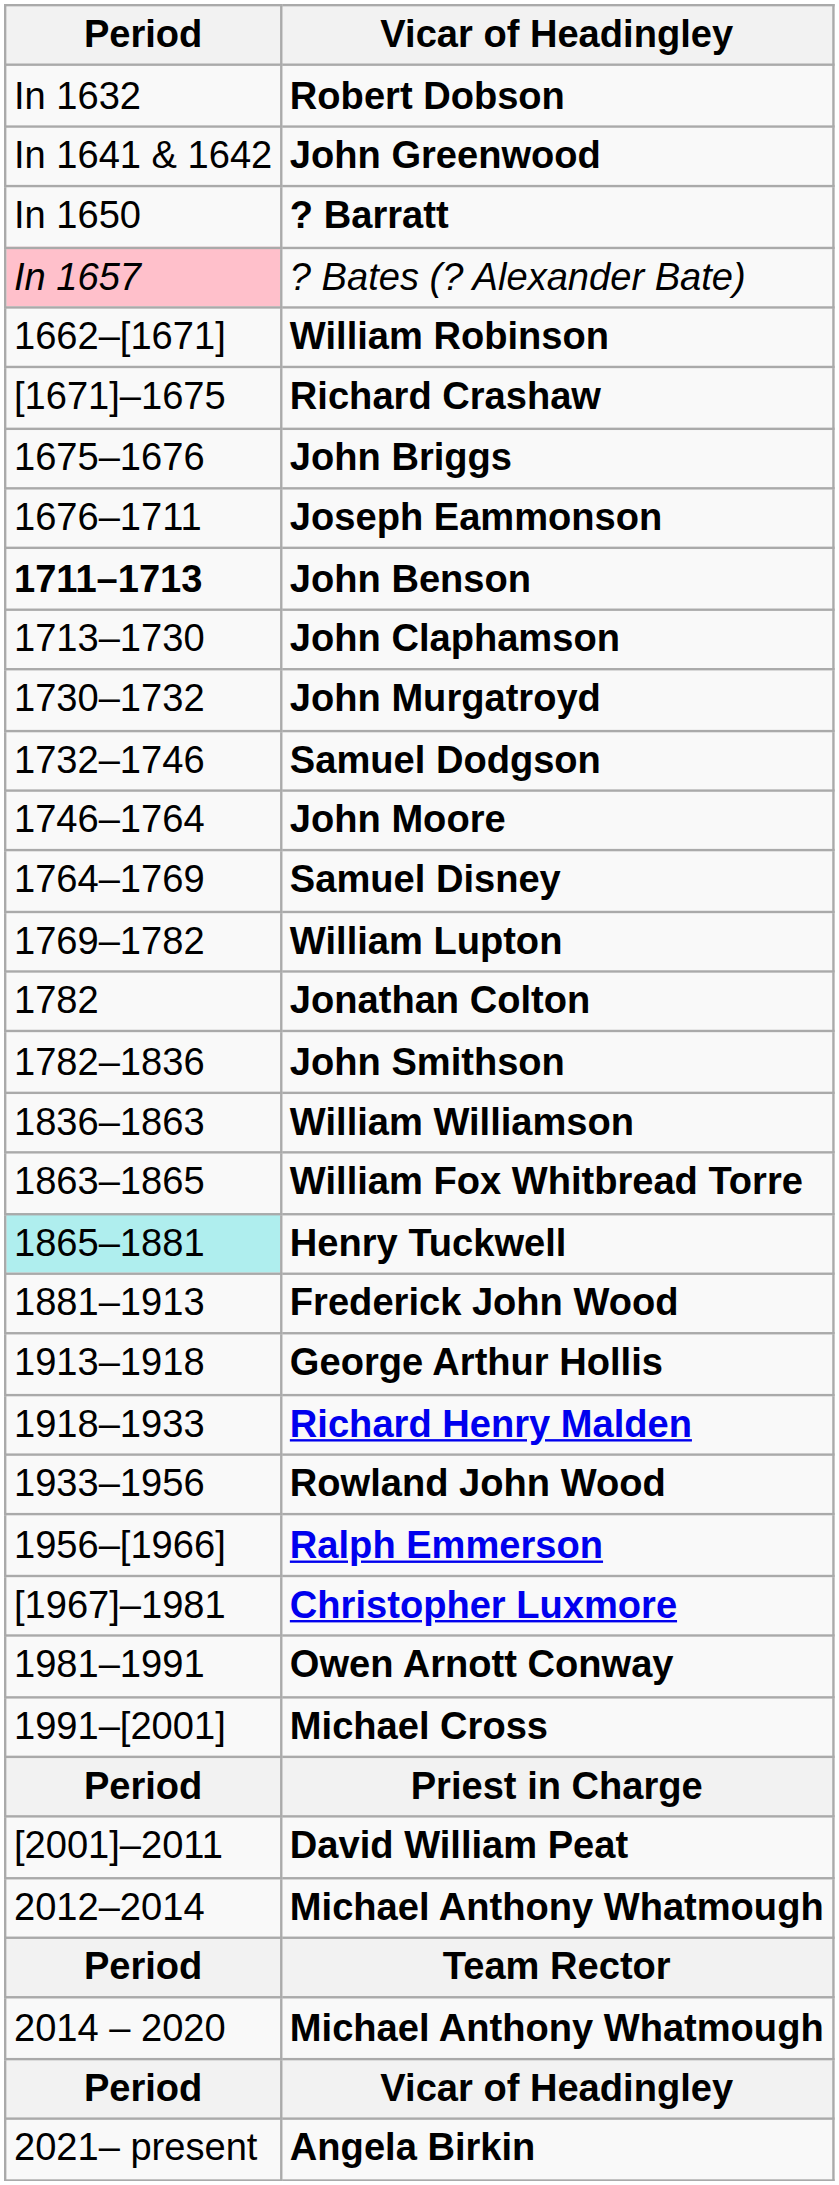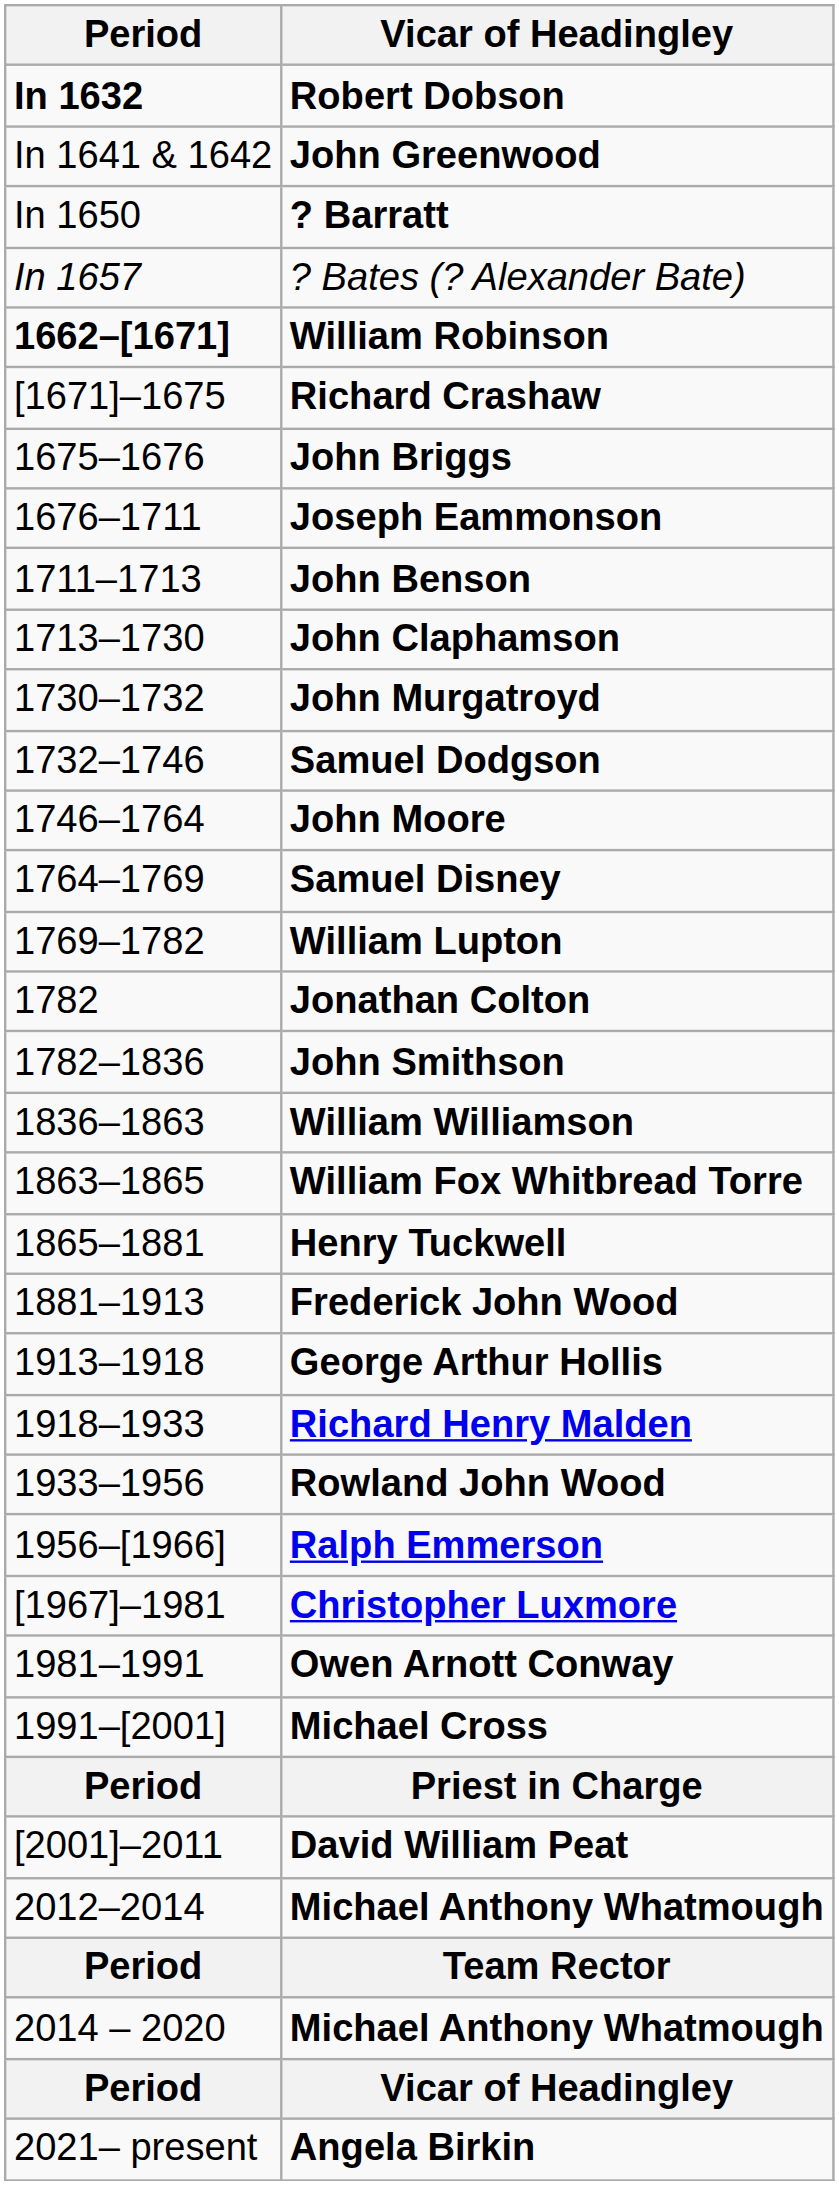(78, 95) normal -> (79, 95) bold
(78, 276) pink background -> (78, 276) no background
(120, 336) normal -> (122, 336) bold
(108, 578) bold -> (108, 578) normal
(109, 1242) paleturquoise background -> (109, 1242) no background
